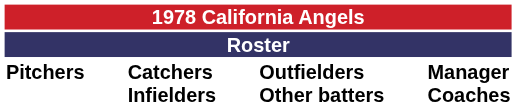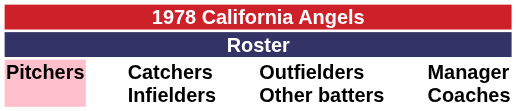(45, 72) no background -> (45, 72) pink background
